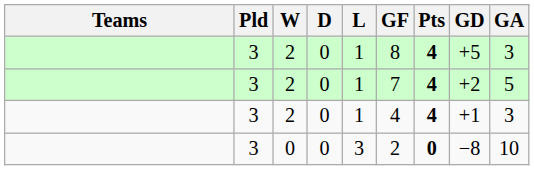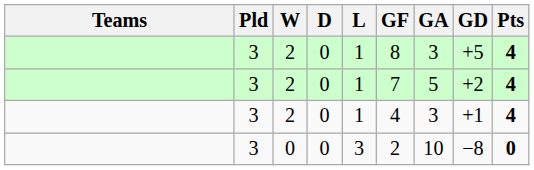columns swapped: (509, 20) <-> (432, 20)
